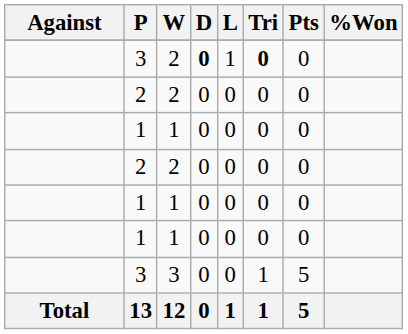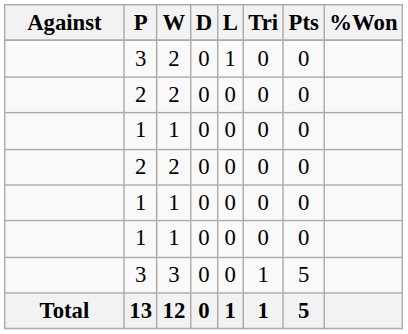(204, 58) bold -> (204, 58) normal
(263, 58) bold -> (263, 58) normal
